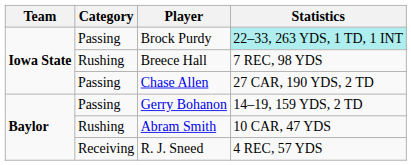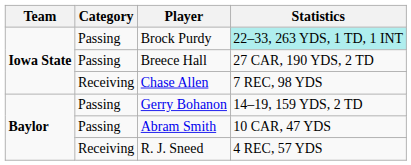(101, 60) Rushing -> (99, 60) Passing
(278, 60) 7 REC, 98 YDS -> (304, 60) 27 CAR, 190 YDS, 2 TD
(99, 82) Passing -> (106, 82) Receiving
(304, 82) 27 CAR, 190 YDS, 2 TD -> (278, 82) 7 REC, 98 YDS
(101, 126) Rushing -> (99, 126) Passing
